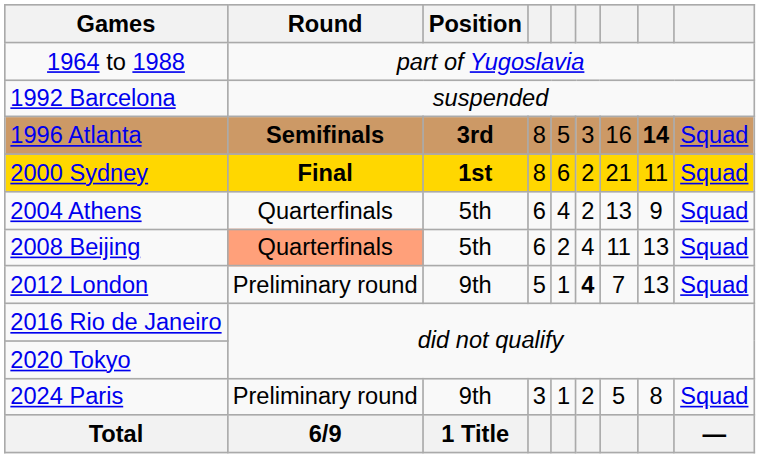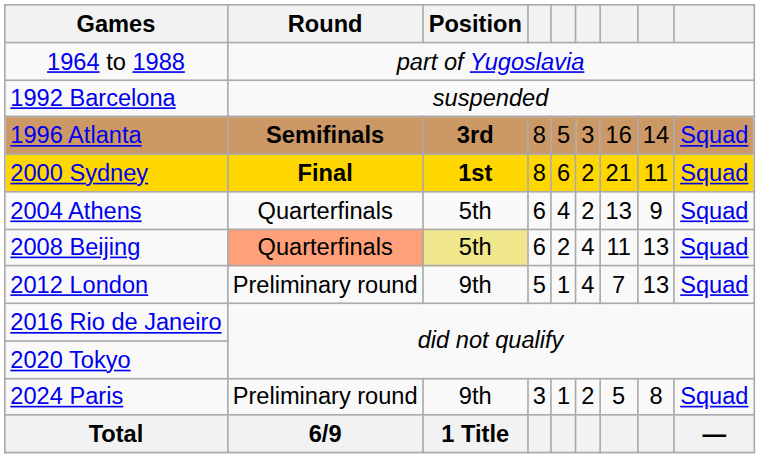(656, 136) bold -> (656, 136) normal
(475, 248) no background -> (475, 248) khaki background
(588, 285) bold -> (588, 285) normal
